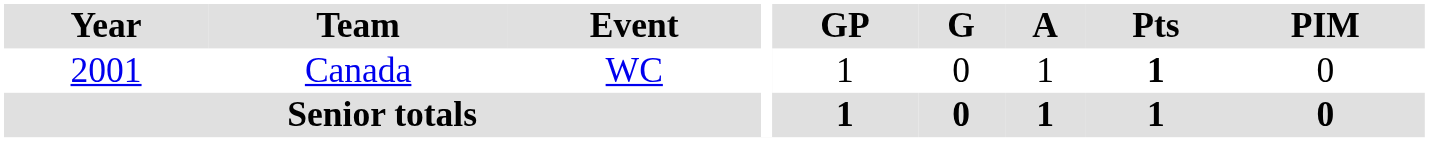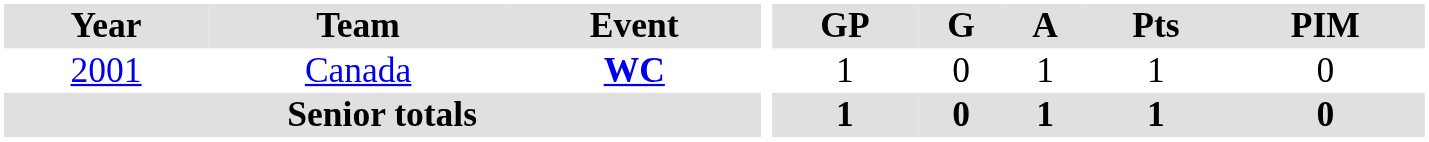(634, 69) normal -> (634, 69) bold
(1156, 69) bold -> (1156, 69) normal
